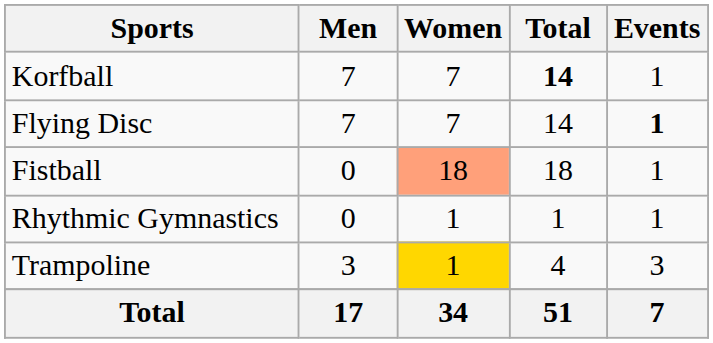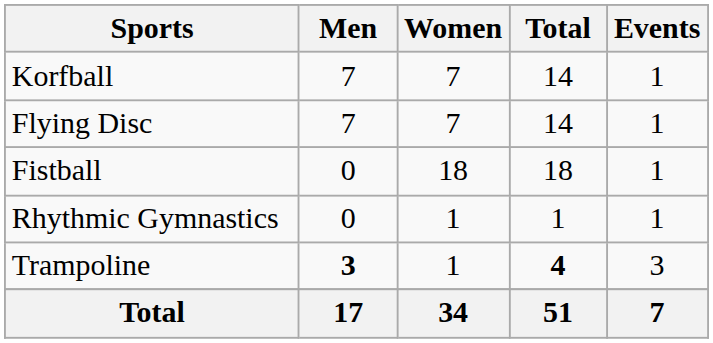(558, 75) bold -> (558, 75) normal
(657, 123) bold -> (657, 123) normal
(453, 170) lightsalmon background -> (453, 170) no background
(348, 265) normal -> (348, 265) bold
(453, 265) gold background -> (453, 265) no background
(558, 265) normal -> (558, 265) bold
